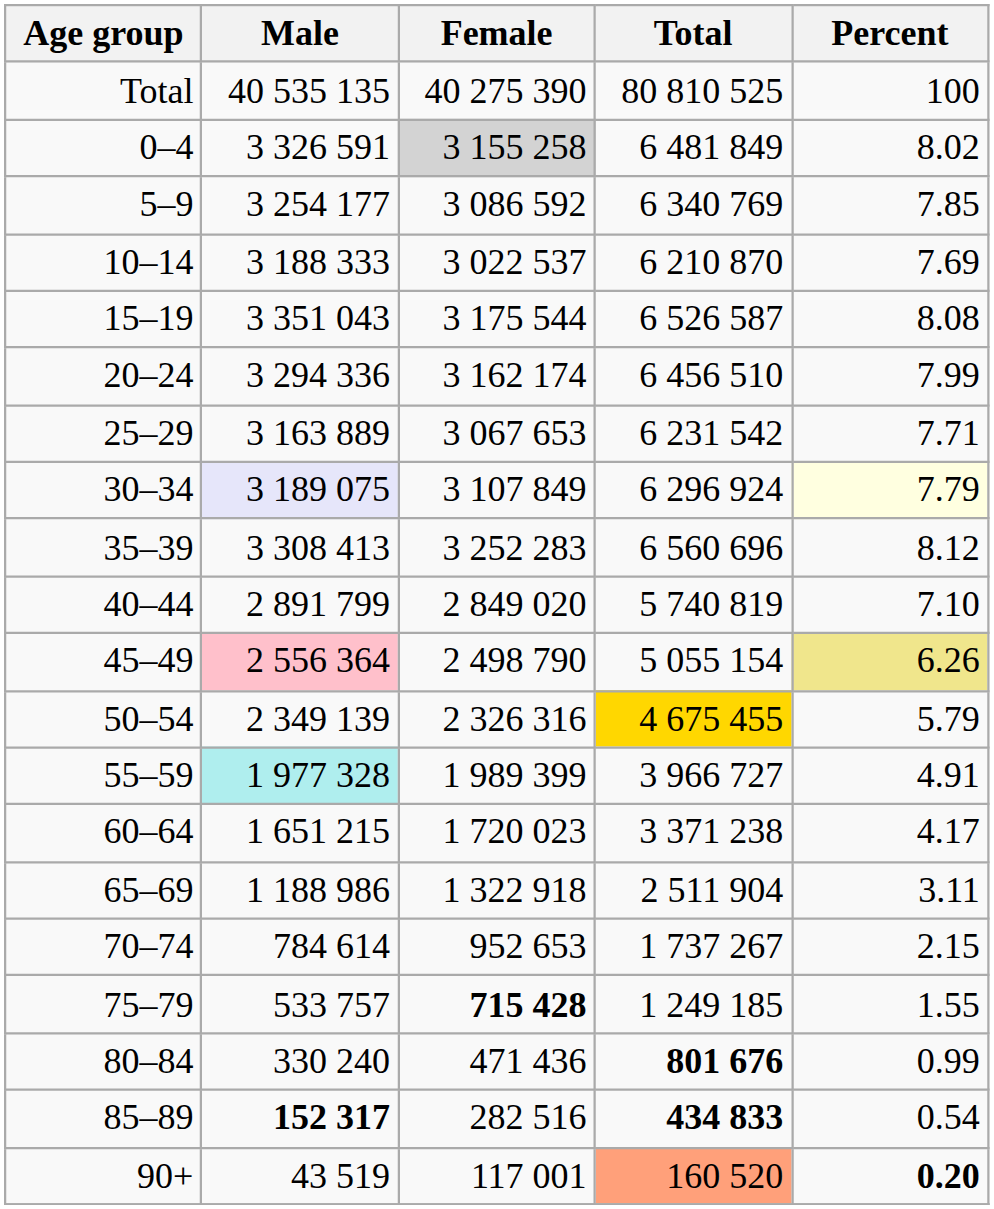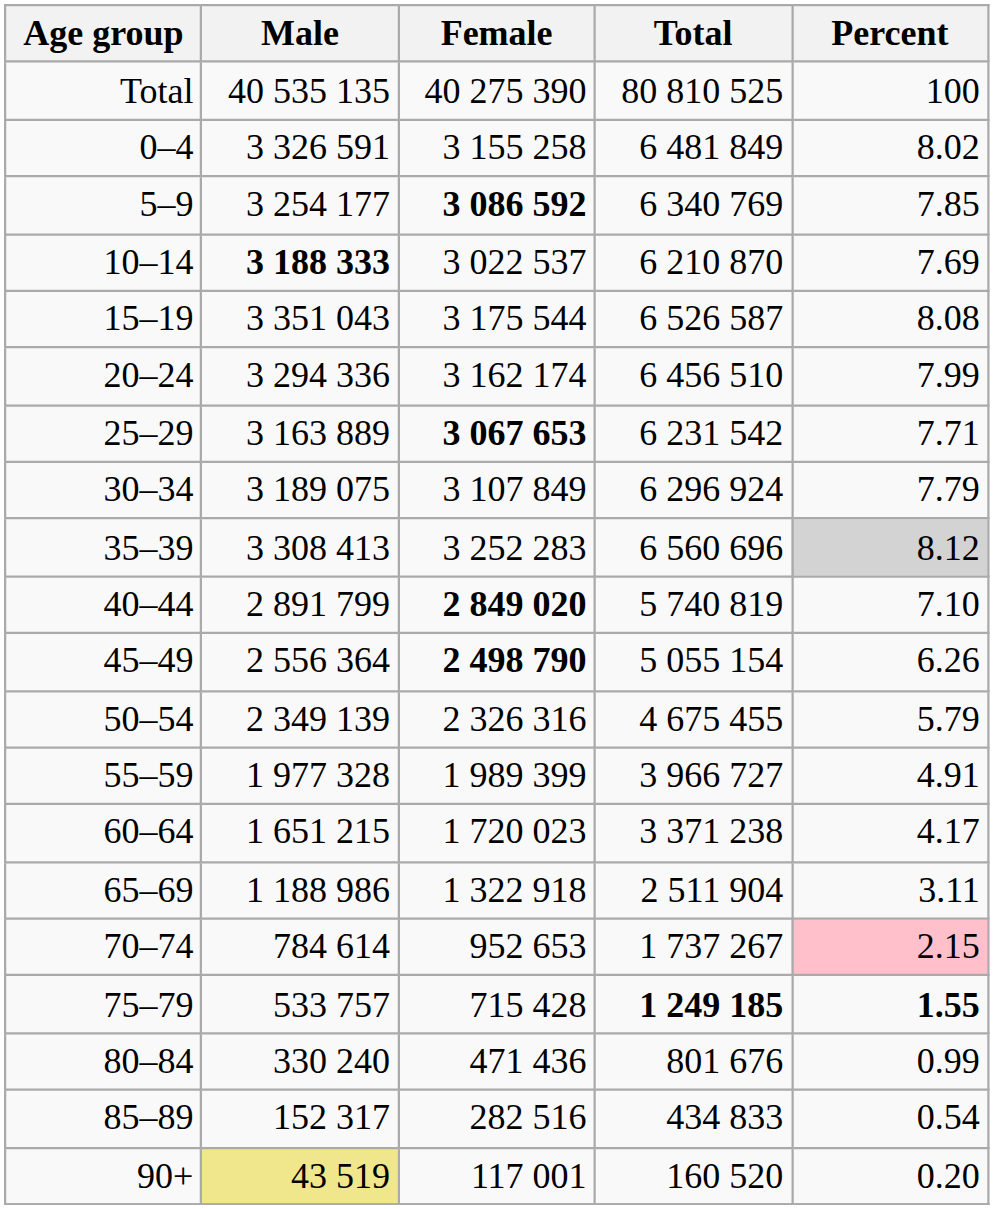(515, 147) lightgrey background -> (515, 147) no background
(515, 204) normal -> (515, 204) bold
(318, 261) normal -> (318, 261) bold
(515, 432) normal -> (515, 432) bold
(318, 489) lavender background -> (318, 489) no background
(948, 489) lightyellow background -> (948, 489) no background
(948, 546) no background -> (948, 546) lightgrey background
(515, 603) normal -> (515, 603) bold
(318, 661) pink background -> (318, 661) no background
(515, 661) normal -> (515, 661) bold
(948, 661) khaki background -> (948, 661) no background
(711, 718) gold background -> (711, 718) no background
(318, 775) paleturquoise background -> (318, 775) no background
(948, 946) no background -> (948, 946) pink background
(528, 1003) bold -> (528, 1003) normal
(711, 1003) normal -> (711, 1003) bold
(948, 1003) normal -> (948, 1003) bold
(725, 1060) bold -> (725, 1060) normal
(332, 1117) bold -> (332, 1117) normal
(725, 1117) bold -> (725, 1117) normal
(341, 1174) no background -> (341, 1174) khaki background
(725, 1174) lightsalmon background -> (725, 1174) no background
(948, 1174) bold -> (948, 1174) normal
